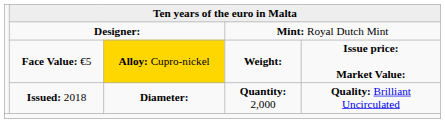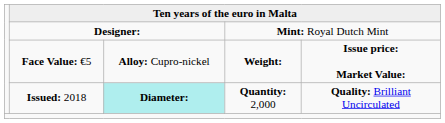(164, 61) gold background -> (164, 61) no background
(164, 98) no background -> (164, 98) paleturquoise background
